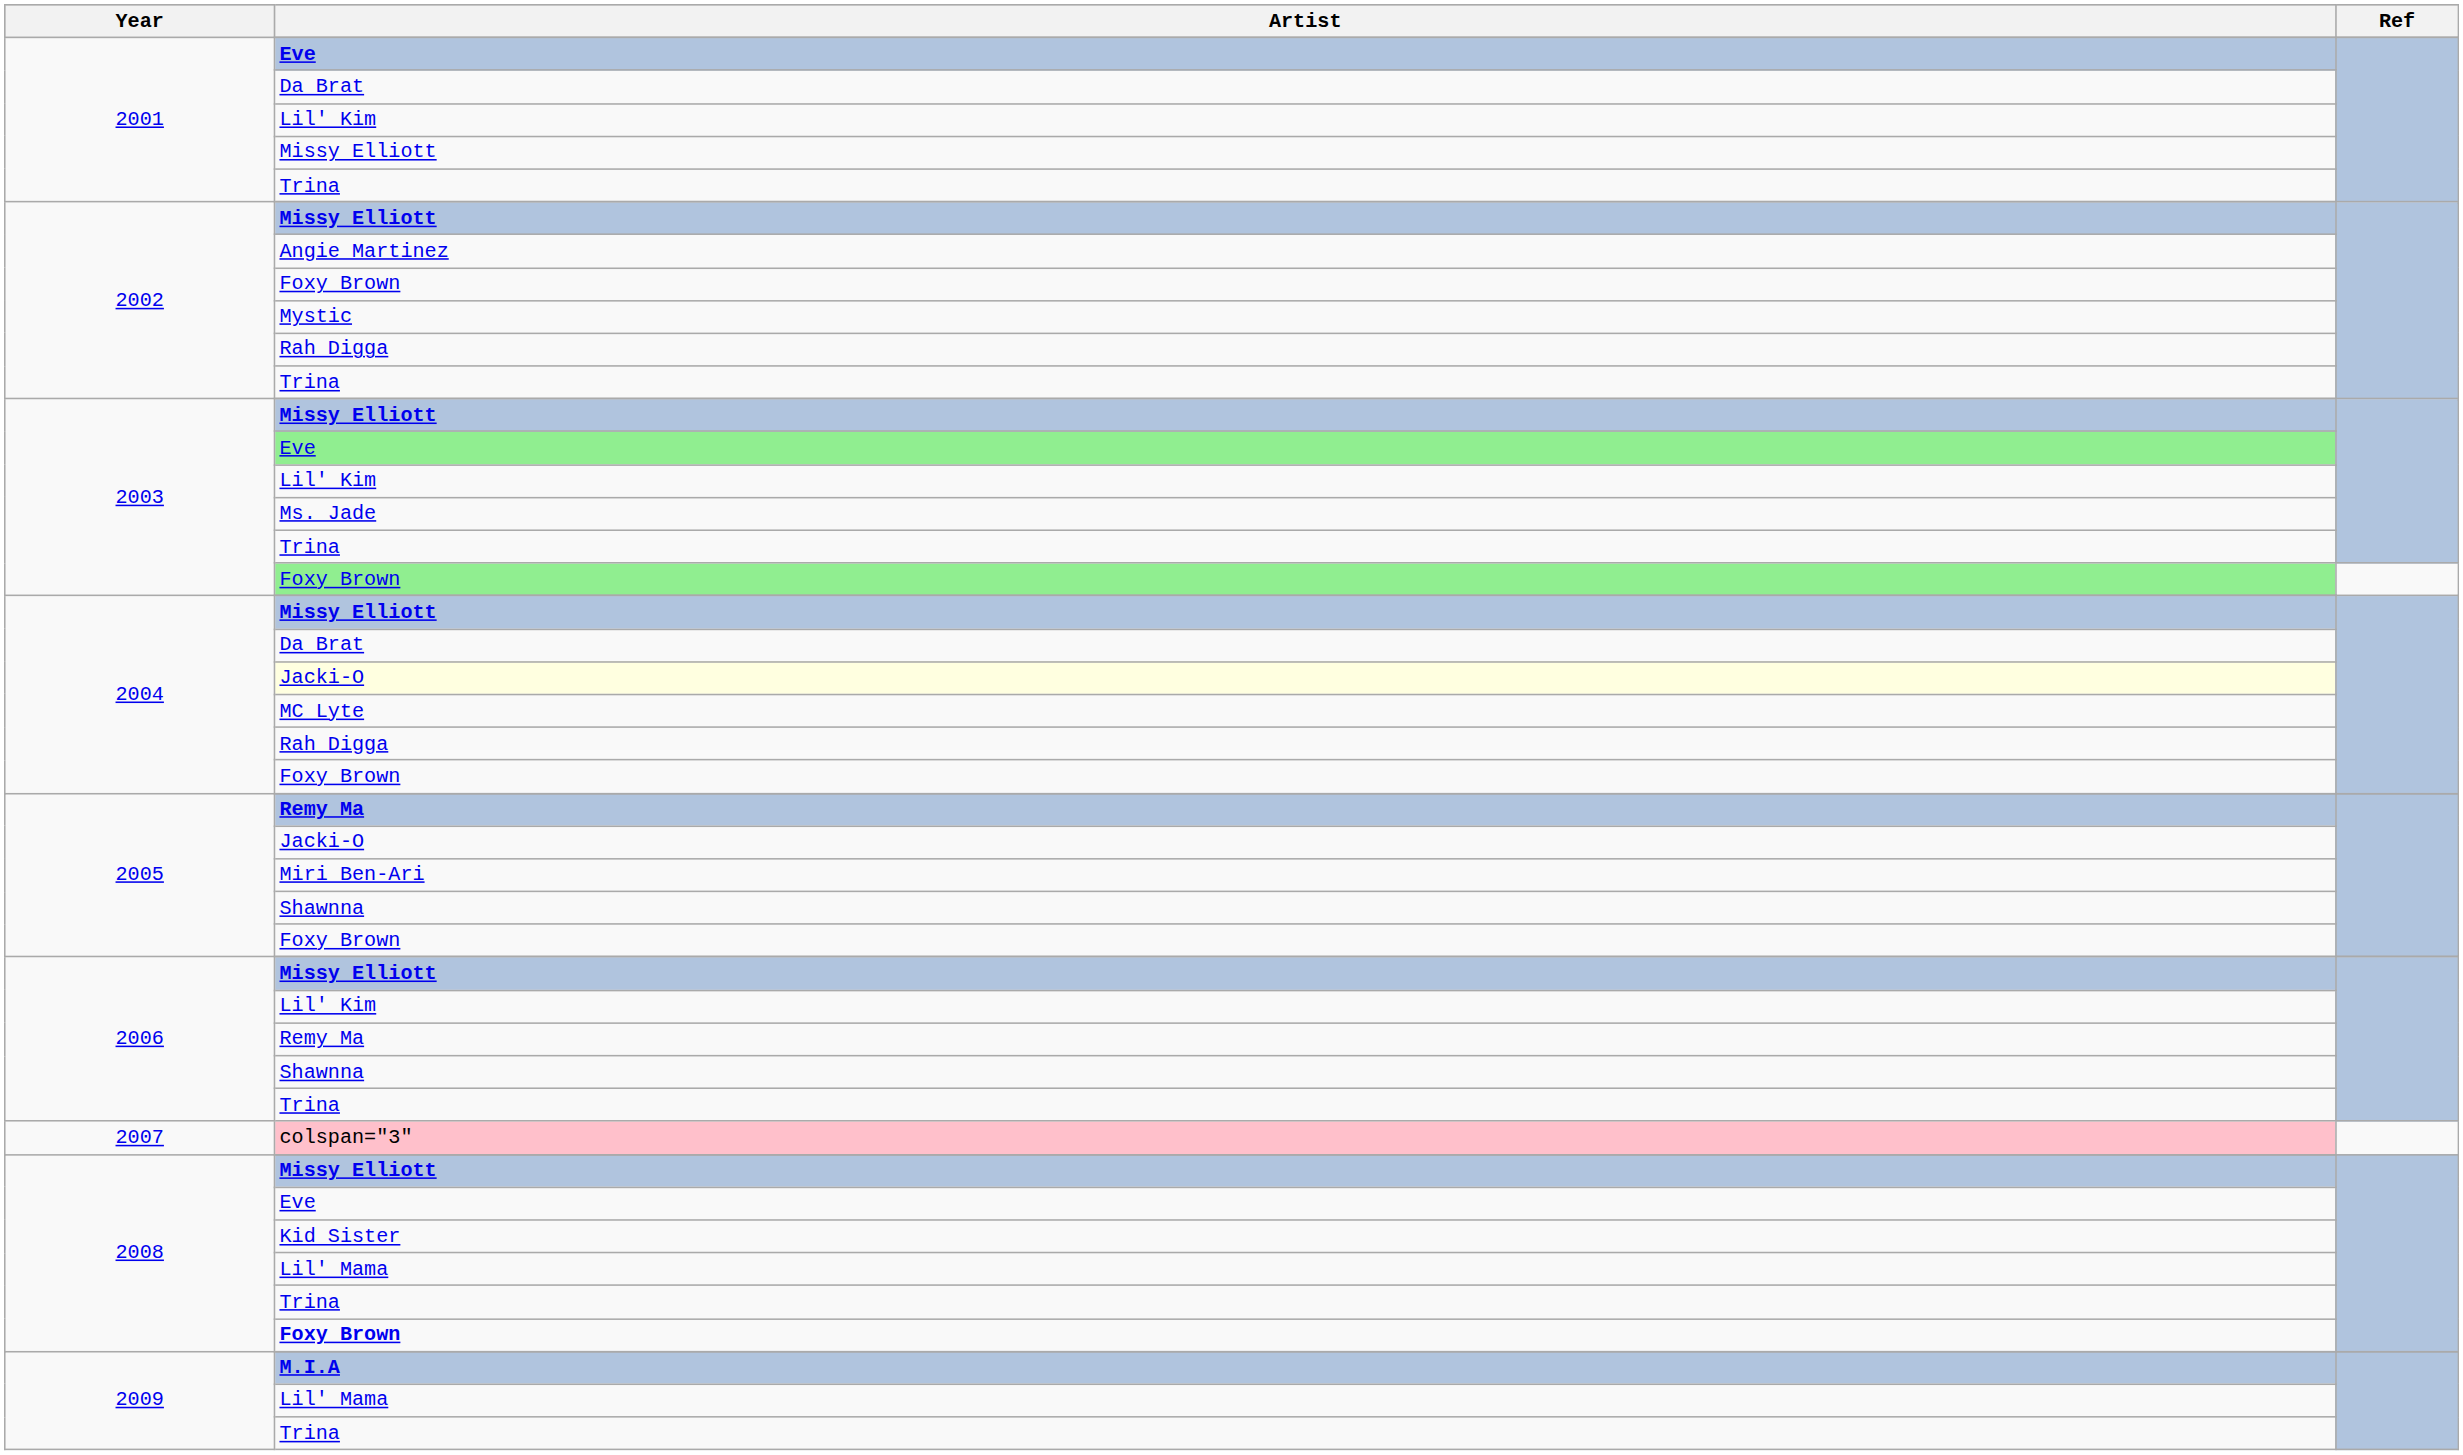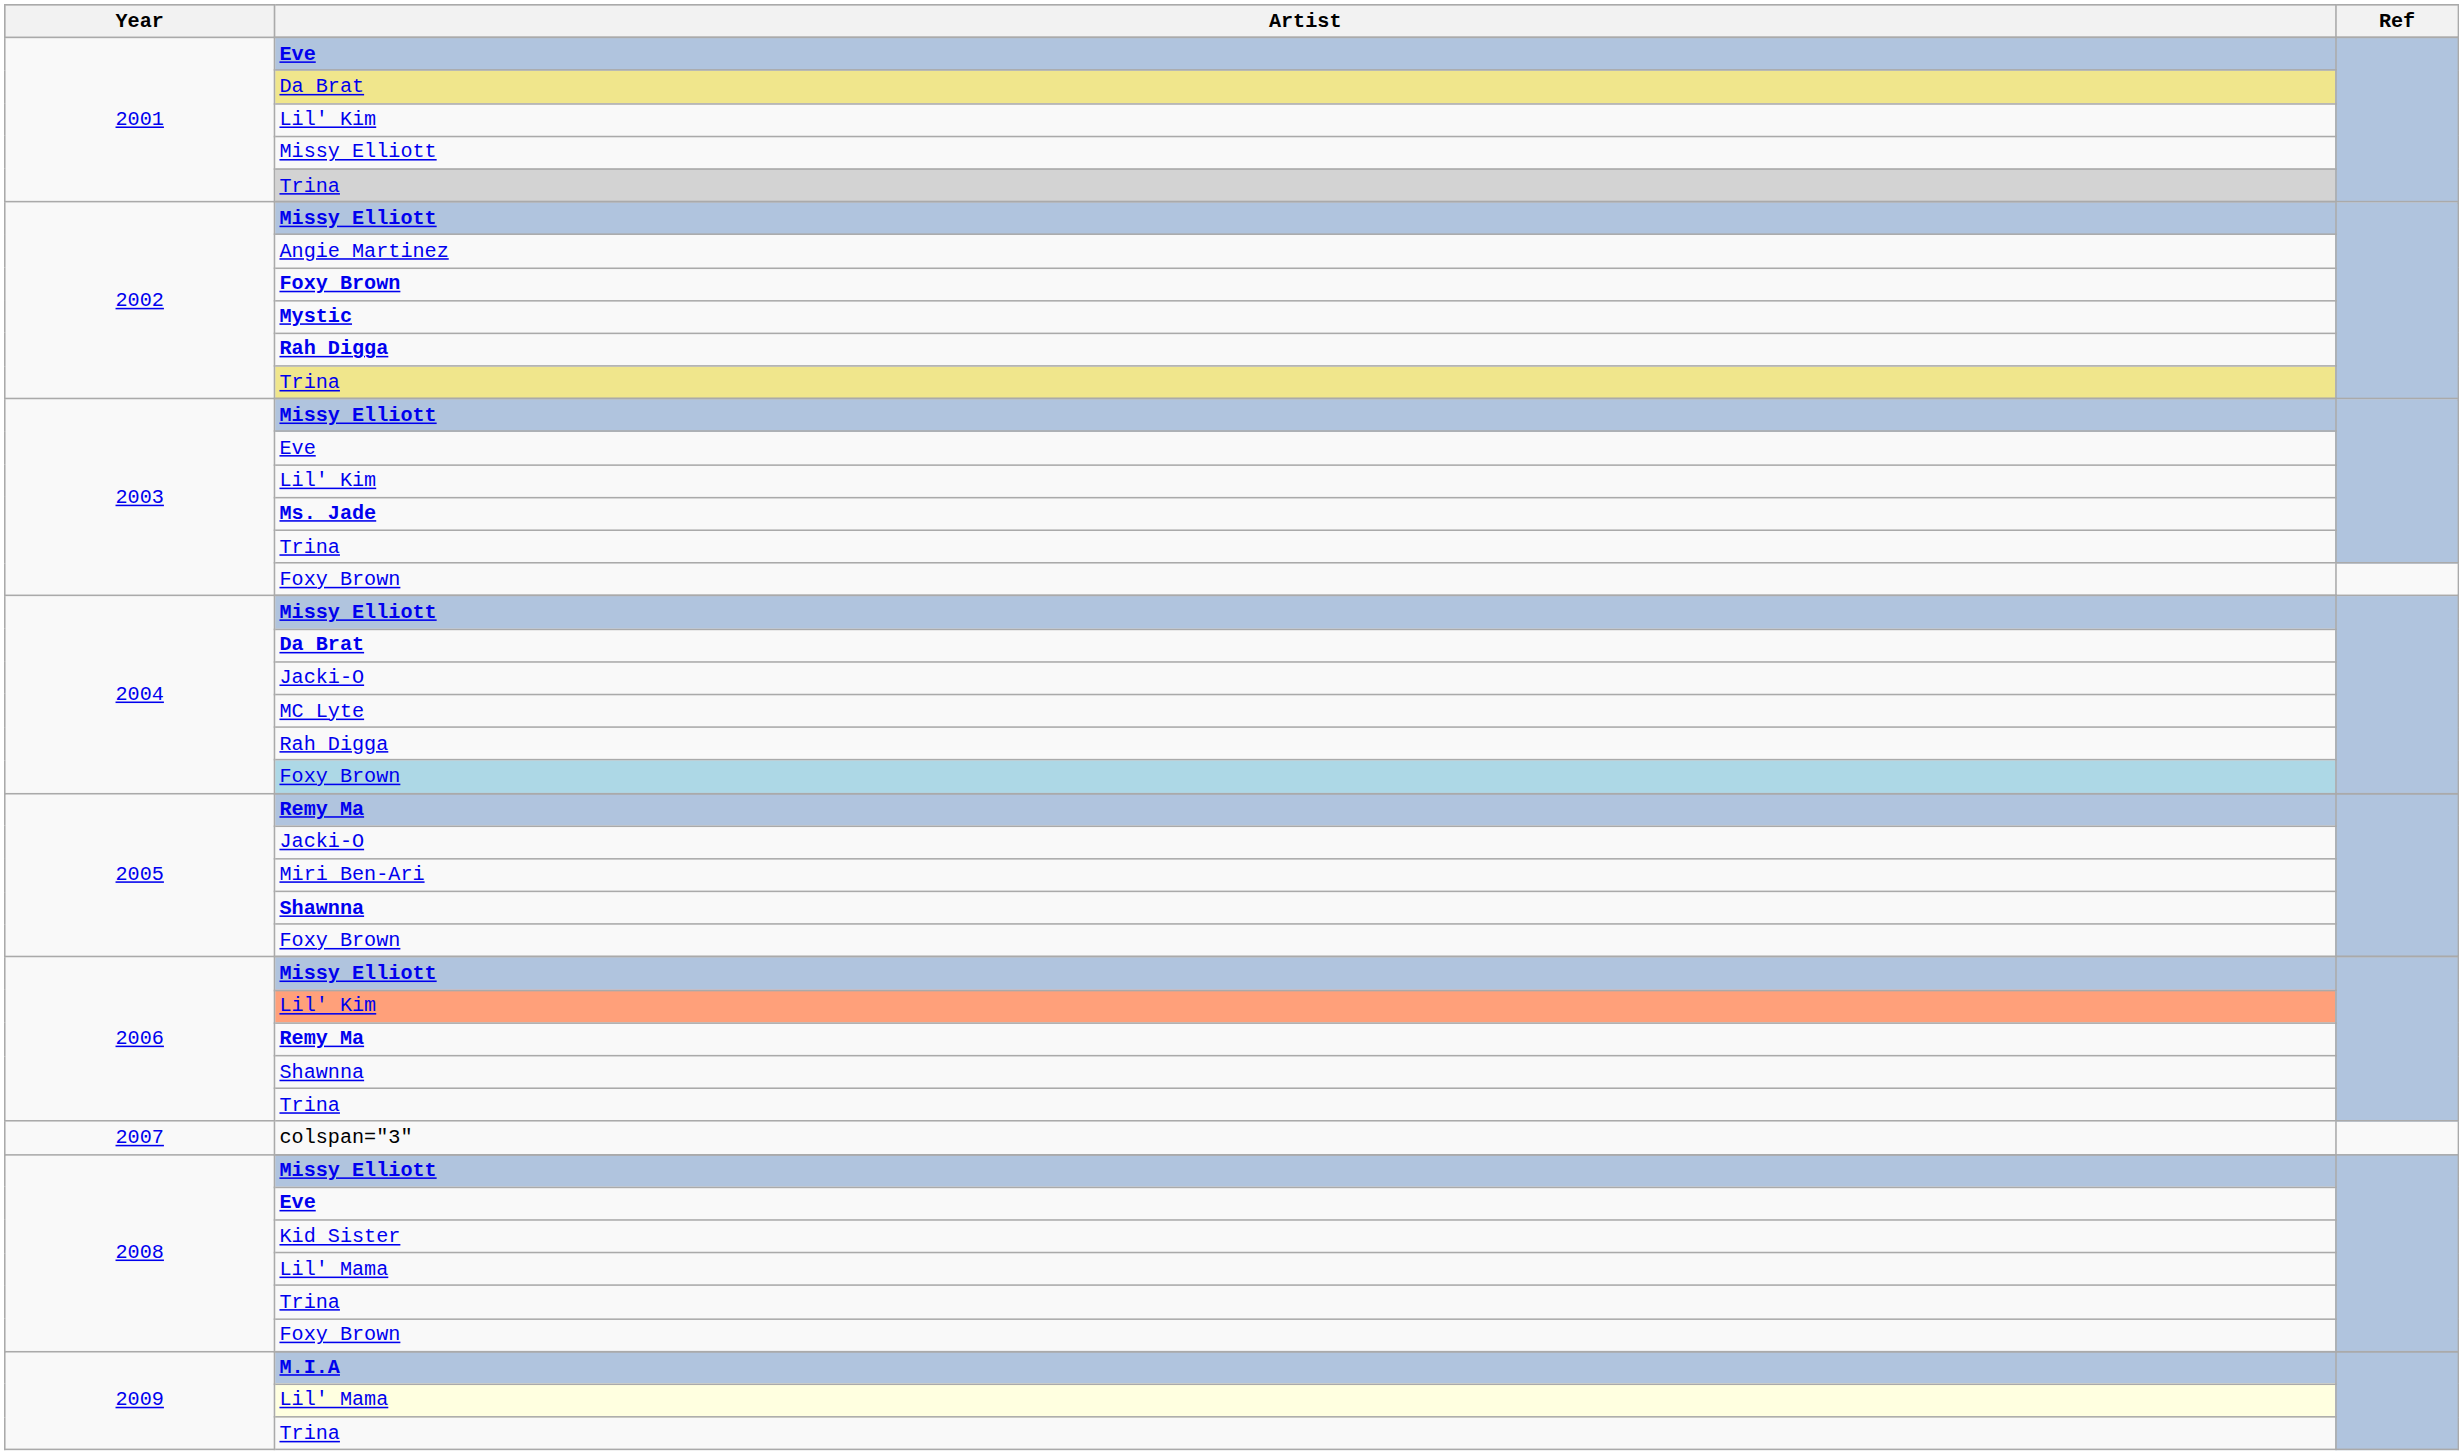(322, 87) no background -> (322, 87) khaki background
(310, 185) no background -> (310, 185) lightgrey background
(340, 284) normal -> (340, 284) bold
(316, 317) normal -> (316, 317) bold
(334, 350) normal -> (334, 350) bold
(310, 382) no background -> (310, 382) khaki background
(298, 448) lightgreen background -> (298, 448) no background
(328, 514) normal -> (328, 514) bold
(340, 579) lightgreen background -> (340, 579) no background
(322, 645) normal -> (322, 645) bold
(322, 678) lightyellow background -> (322, 678) no background
(340, 777) no background -> (340, 777) lightblue background
(322, 908) normal -> (322, 908) bold
(328, 1006) no background -> (328, 1006) lightsalmon background
(322, 1039) normal -> (322, 1039) bold
(346, 1138) pink background -> (346, 1138) no background
(298, 1203) normal -> (298, 1203) bold
(340, 1335) bold -> (340, 1335) normal
(334, 1401) no background -> (334, 1401) lightyellow background
